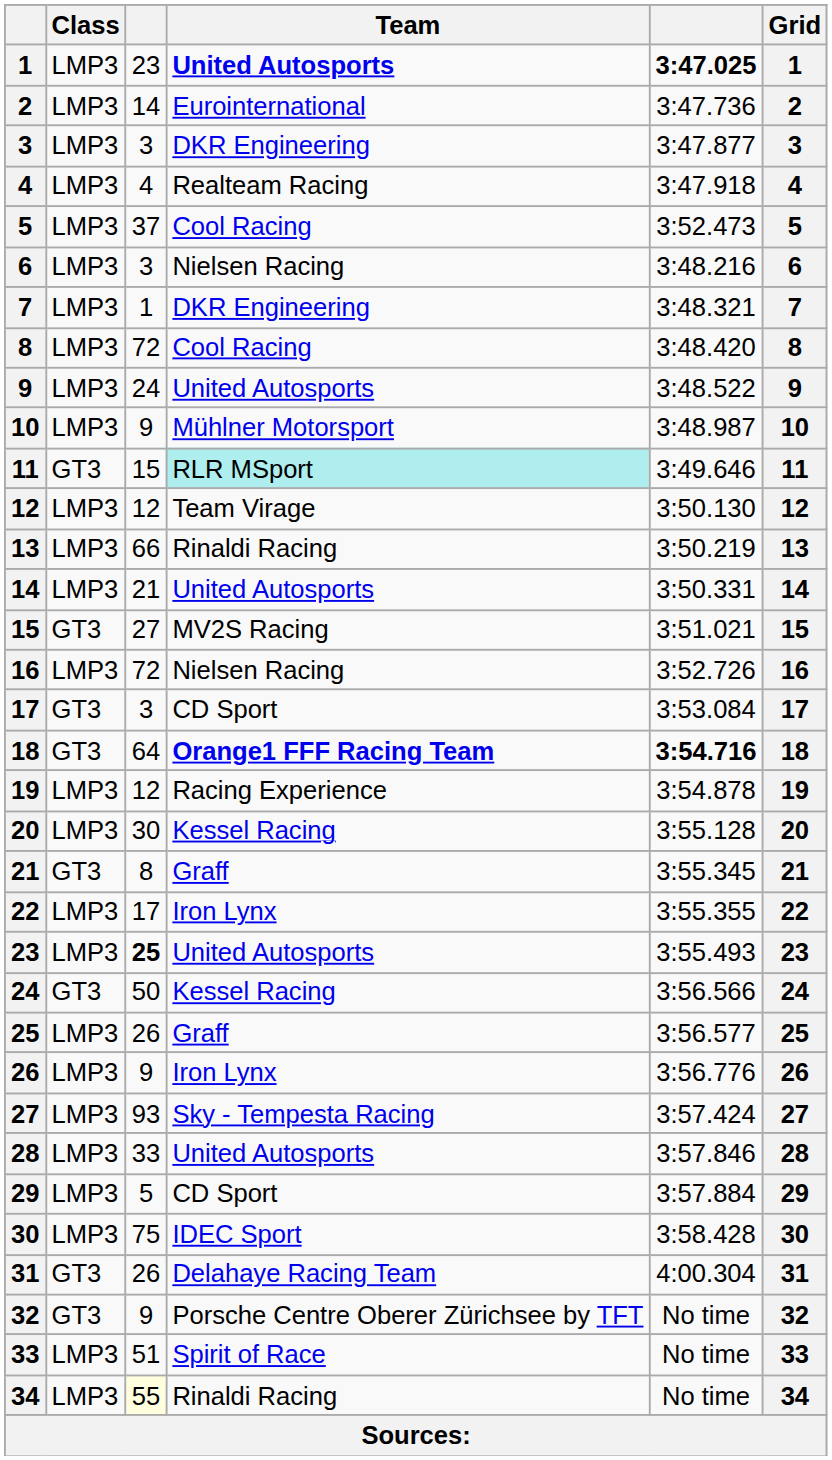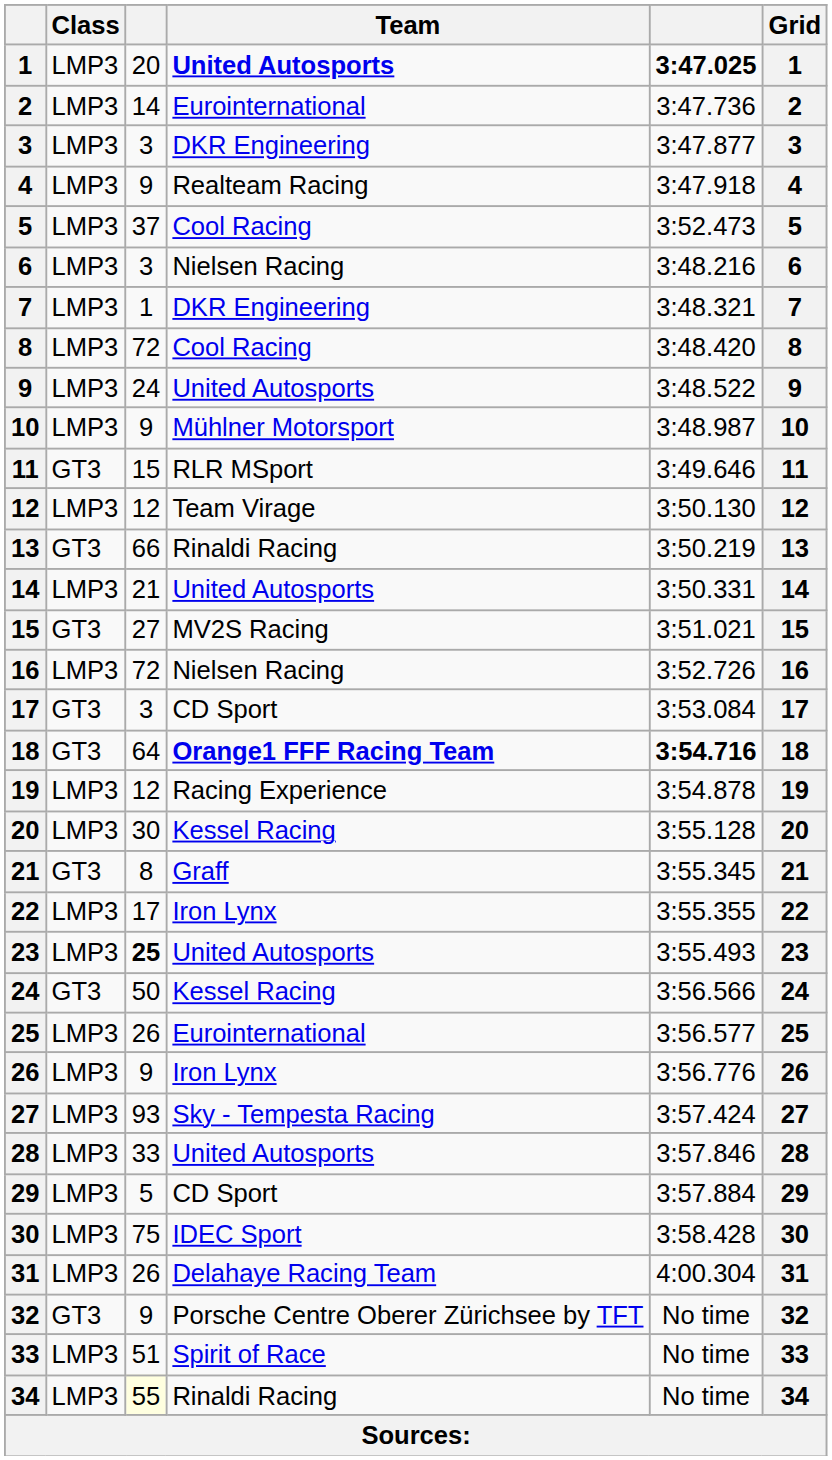(146, 65) 23 -> (146, 65) 20
(146, 186) 4 -> (146, 186) 9
(243, 468) paleturquoise background -> (243, 468) no background
(85, 549) LMP3 -> (76, 549) GT3
(201, 1032) Graff -> (269, 1032) Eurointernational
(76, 1274) GT3 -> (85, 1274) LMP3
